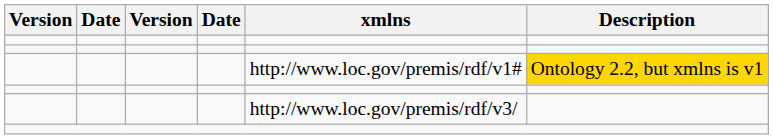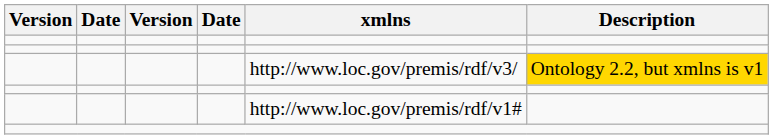(386, 68) http://www.loc.gov/premis/rdf/v1# -> (384, 68) http://www.loc.gov/premis/rdf/v3/
(384, 108) http://www.loc.gov/premis/rdf/v3/ -> (386, 108) http://www.loc.gov/premis/rdf/v1#
